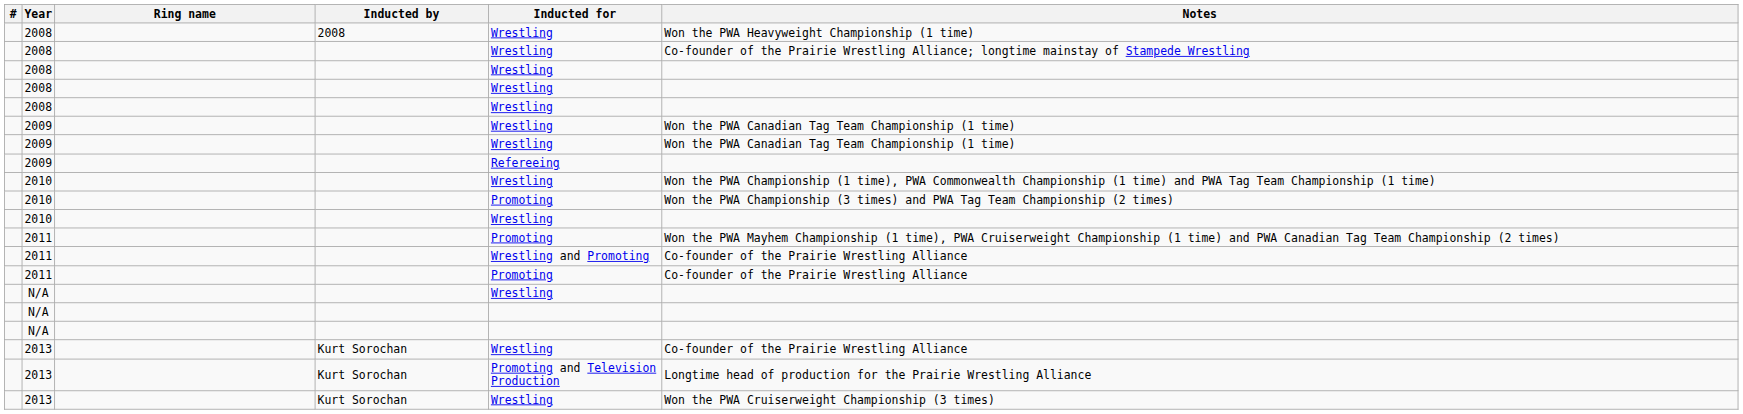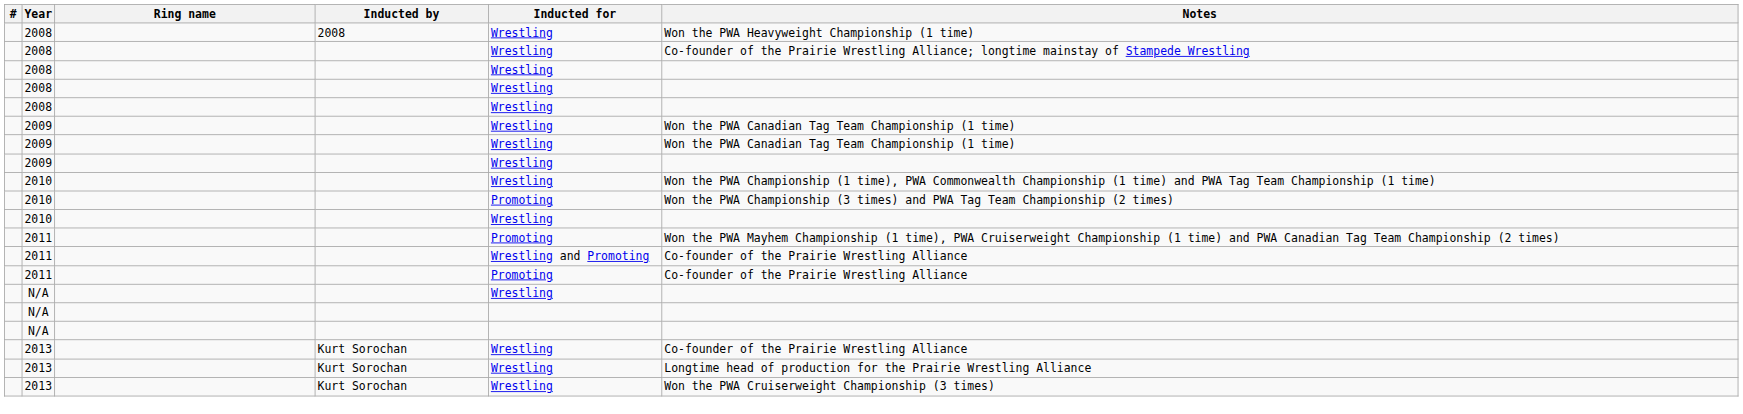(525, 163) Refereeing -> (522, 163) Wrestling
(574, 375) Promoting and Television Production -> (522, 368) Wrestling
